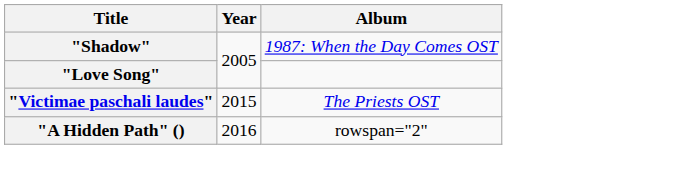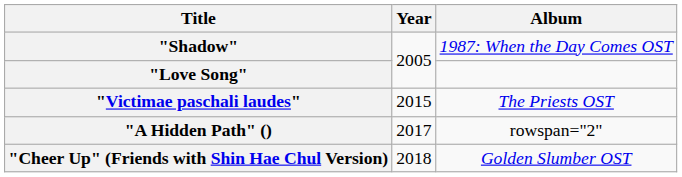(239, 130) 2016 -> (414, 130) 2017
+ row: (198, 158)
